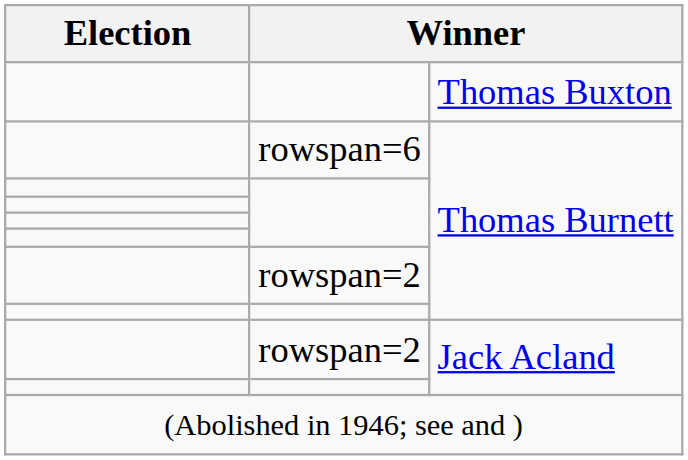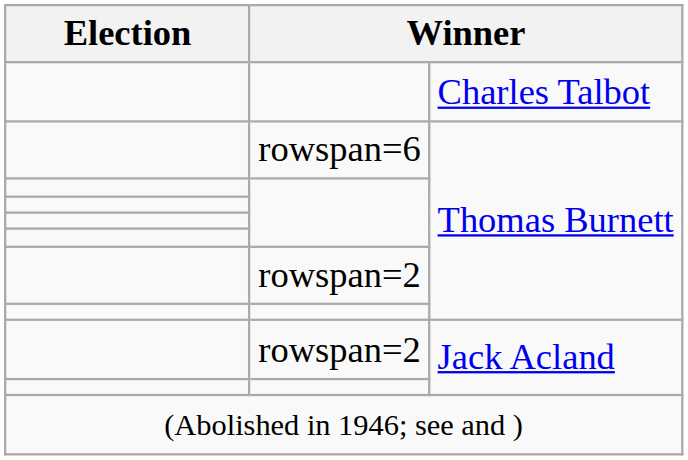- row: (340, 92)
+ row: (340, 92)
